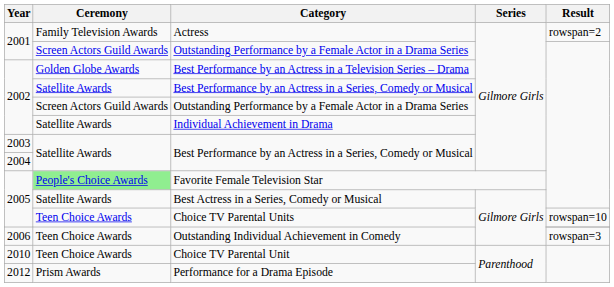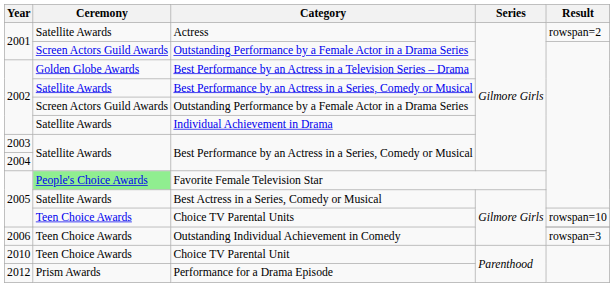(97, 32) Family Television Awards -> (74, 32) Satellite Awards
